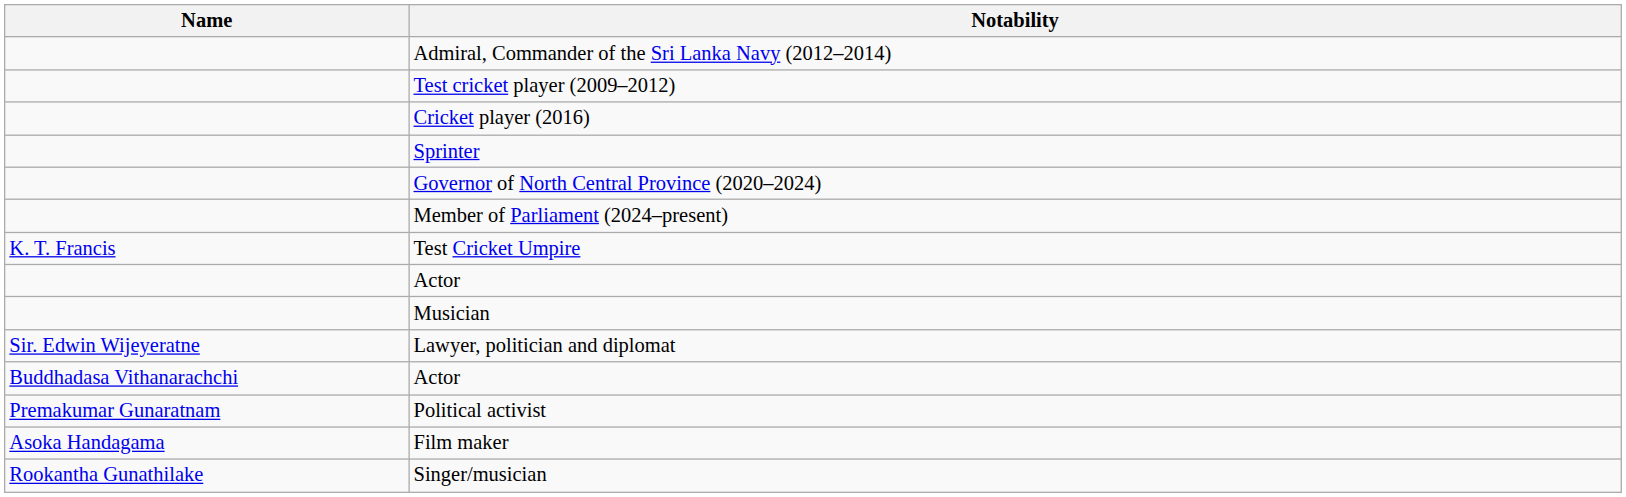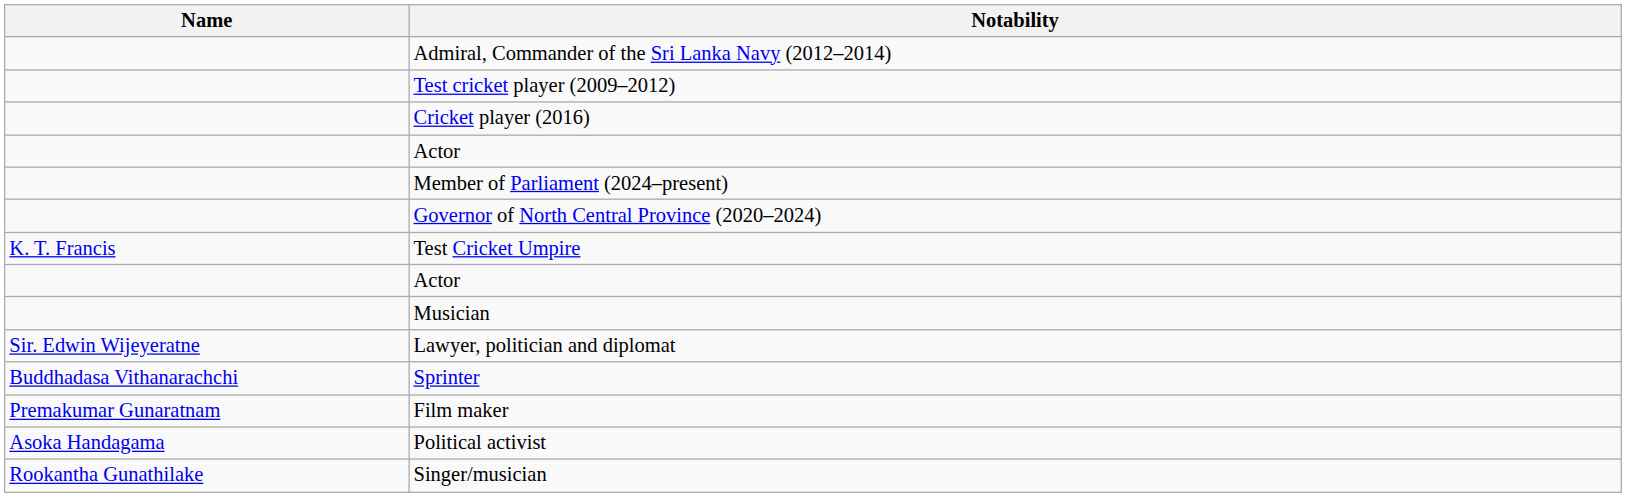(447, 150) Sprinter -> (437, 150) Actor
(617, 183) Governor of North Central Province (2020–2024) -> (571, 183) Member of Parliament (2024–present)
(571, 215) Member of Parliament (2024–present) -> (617, 215) Governor of North Central Province (2020–2024)
(437, 378) Actor -> (447, 378) Sprinter
(480, 410) Political activist -> (461, 410) Film maker
(461, 442) Film maker -> (480, 442) Political activist
